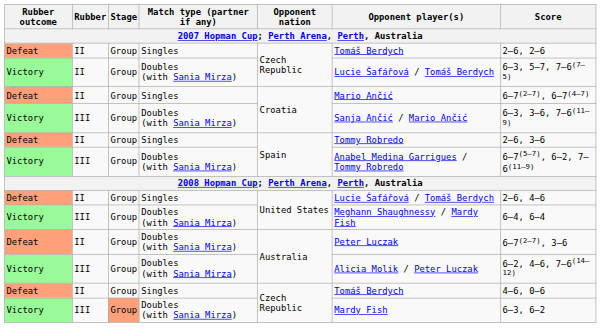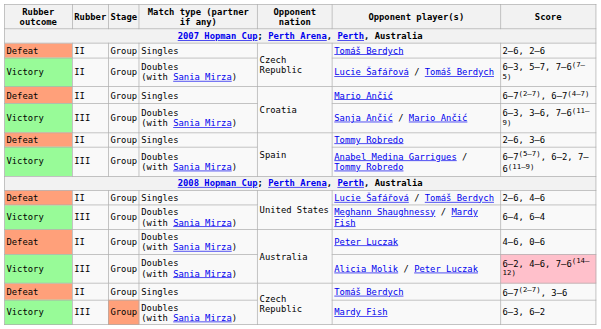(535, 242) 6–7(2–7), 3–6 -> (524, 242) 4–6, 0–6
(546, 267) no background -> (546, 267) pink background
(524, 291) 4–6, 0–6 -> (535, 292) 6–7(2–7), 3–6
